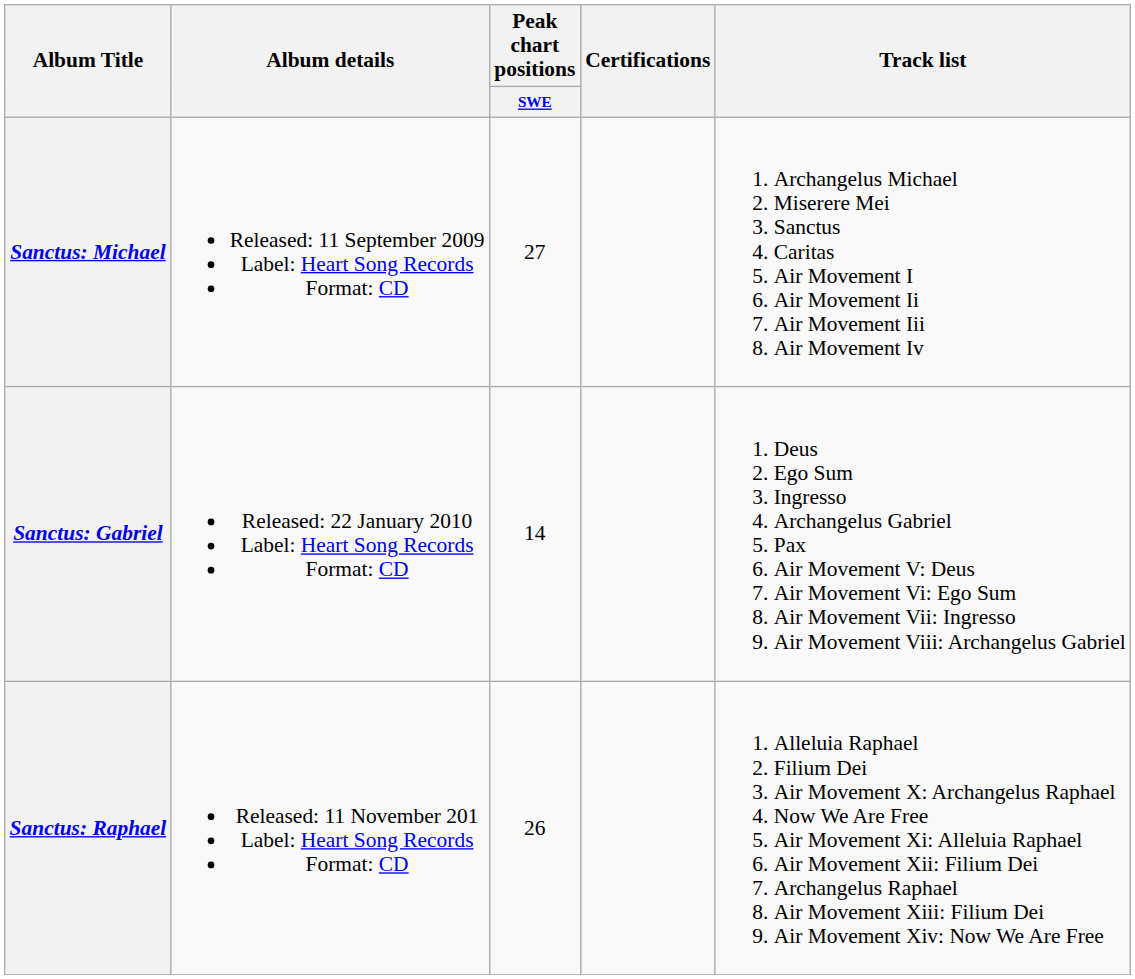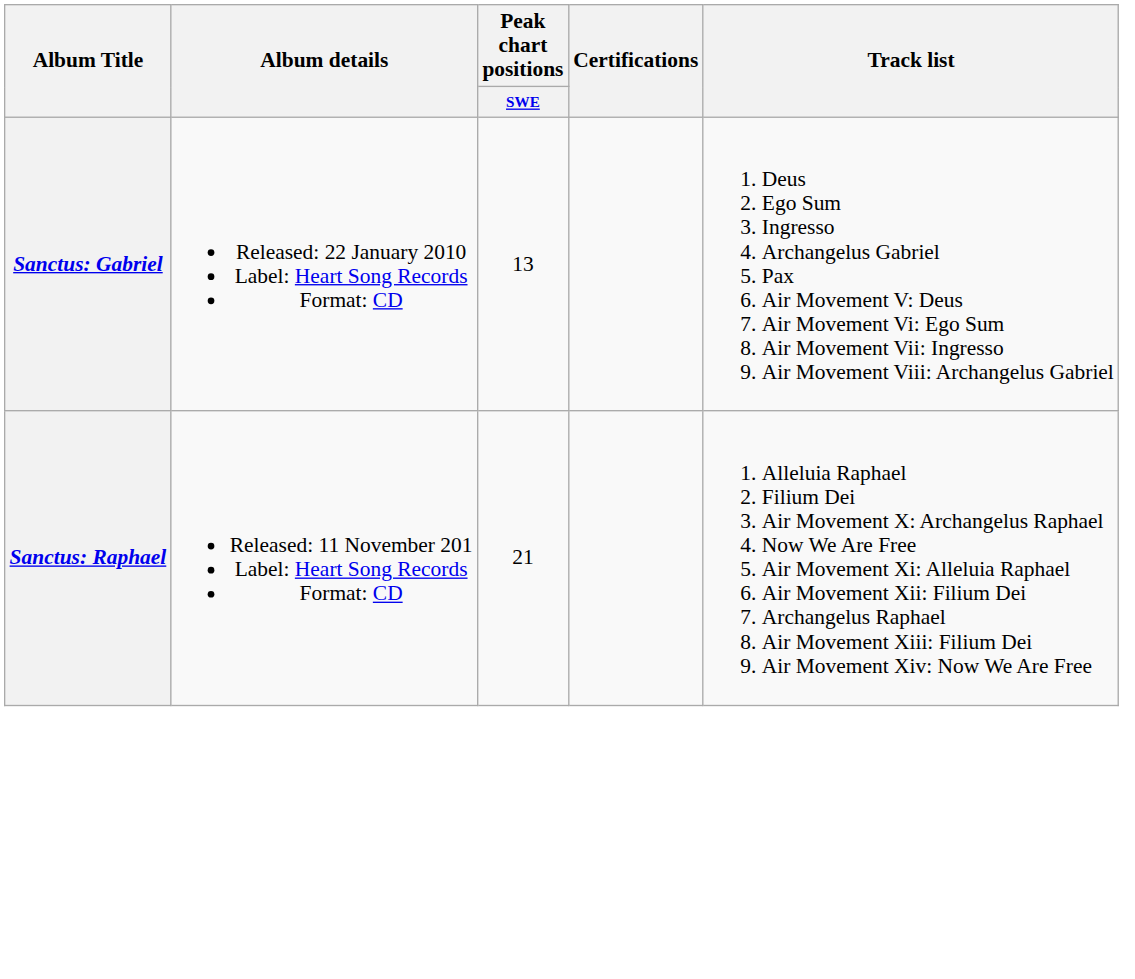- row: (88, 251)
(535, 533) 14 -> (523, 263) 13
(535, 827) 26 -> (523, 557) 21
